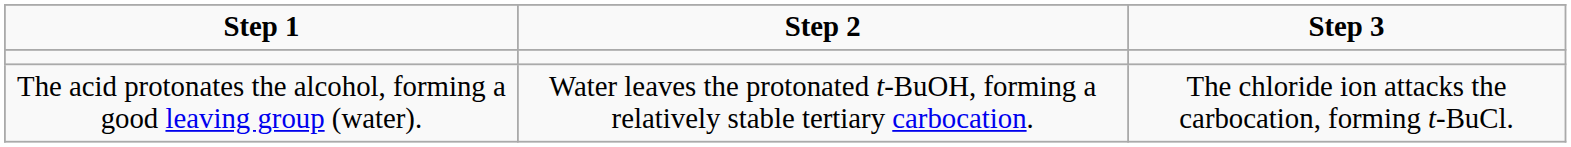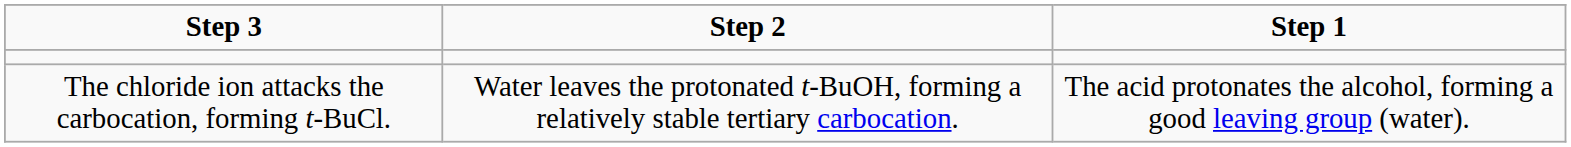columns swapped: (261, 27) <-> (1346, 27)
